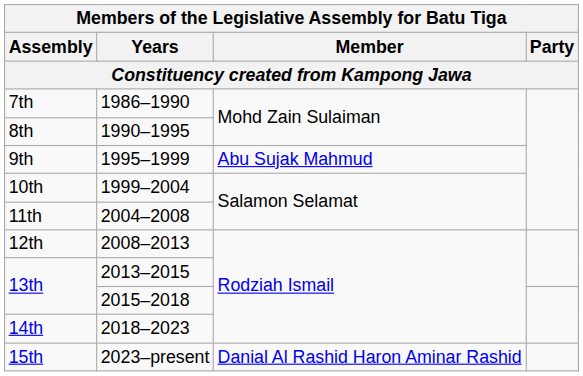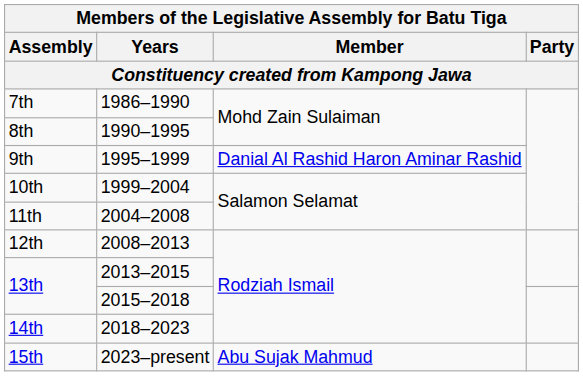(295, 159) Abu Sujak Mahmud -> (370, 159) Danial Al Rashid Haron Aminar Rashid
(370, 356) Danial Al Rashid Haron Aminar Rashid -> (295, 356) Abu Sujak Mahmud
